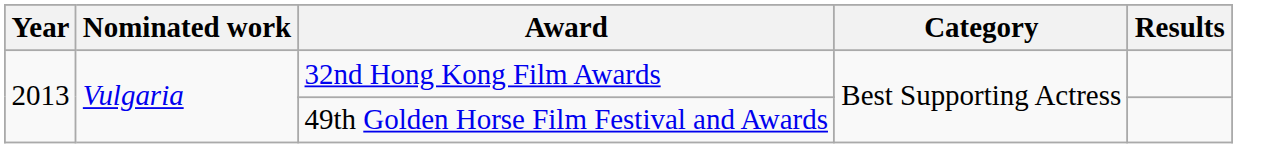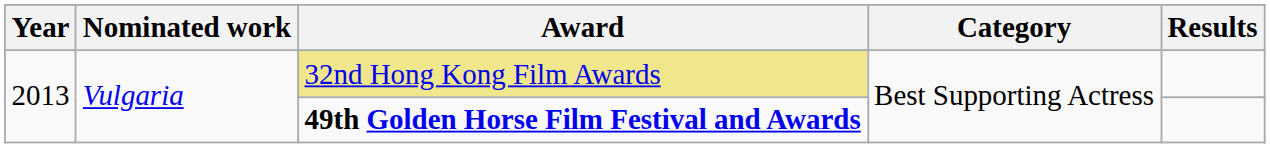(483, 73) no background -> (483, 73) khaki background
(566, 119) normal -> (583, 119) bold
